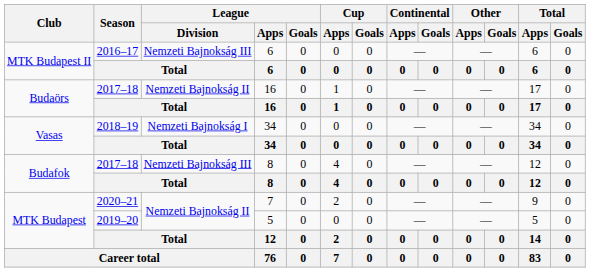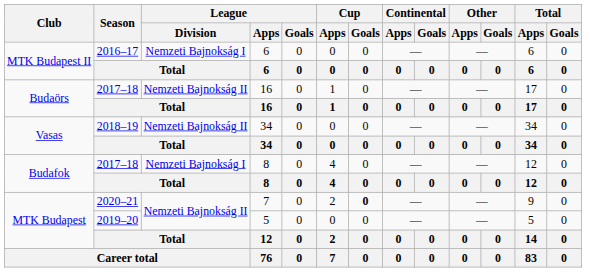(198, 51) Nemzeti Bajnokság III -> (196, 51) Nemzeti Bajnokság I
(198, 126) Nemzeti Bajnokság I -> (196, 126) Nemzeti Bajnokság II
(198, 164) Nemzeti Bajnokság III -> (196, 164) Nemzeti Bajnokság I
(369, 201) normal -> (365, 201) bold
